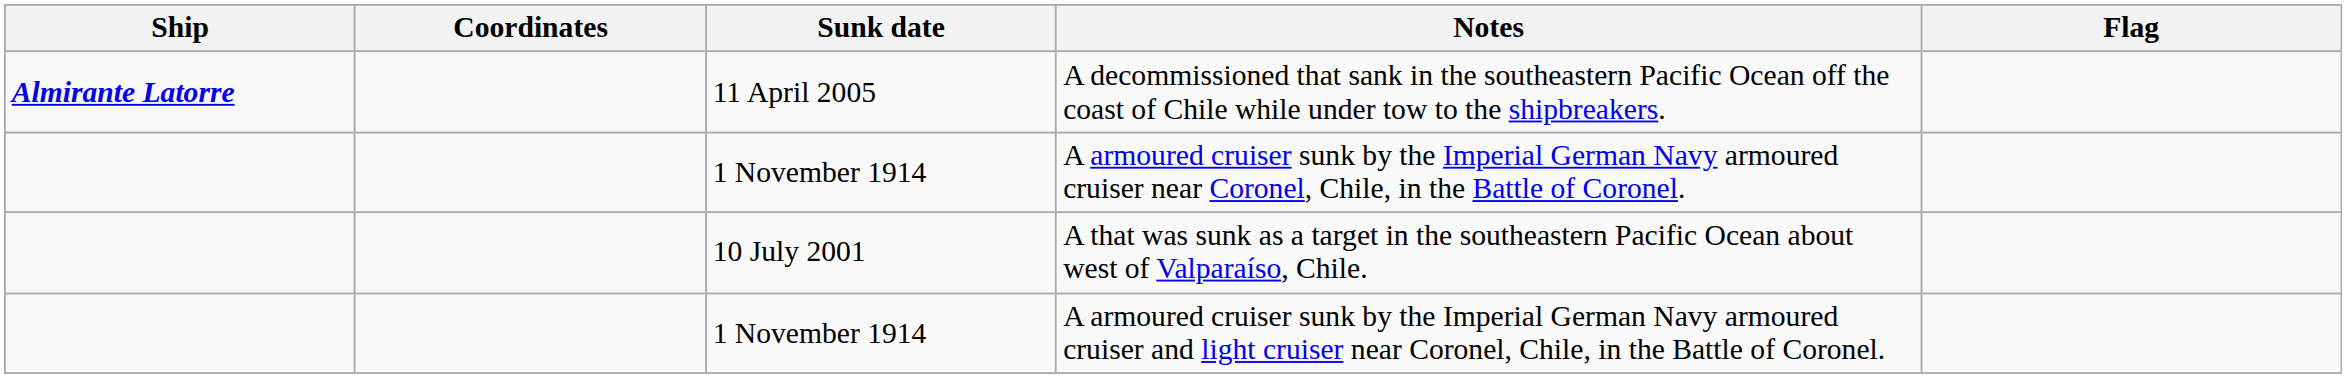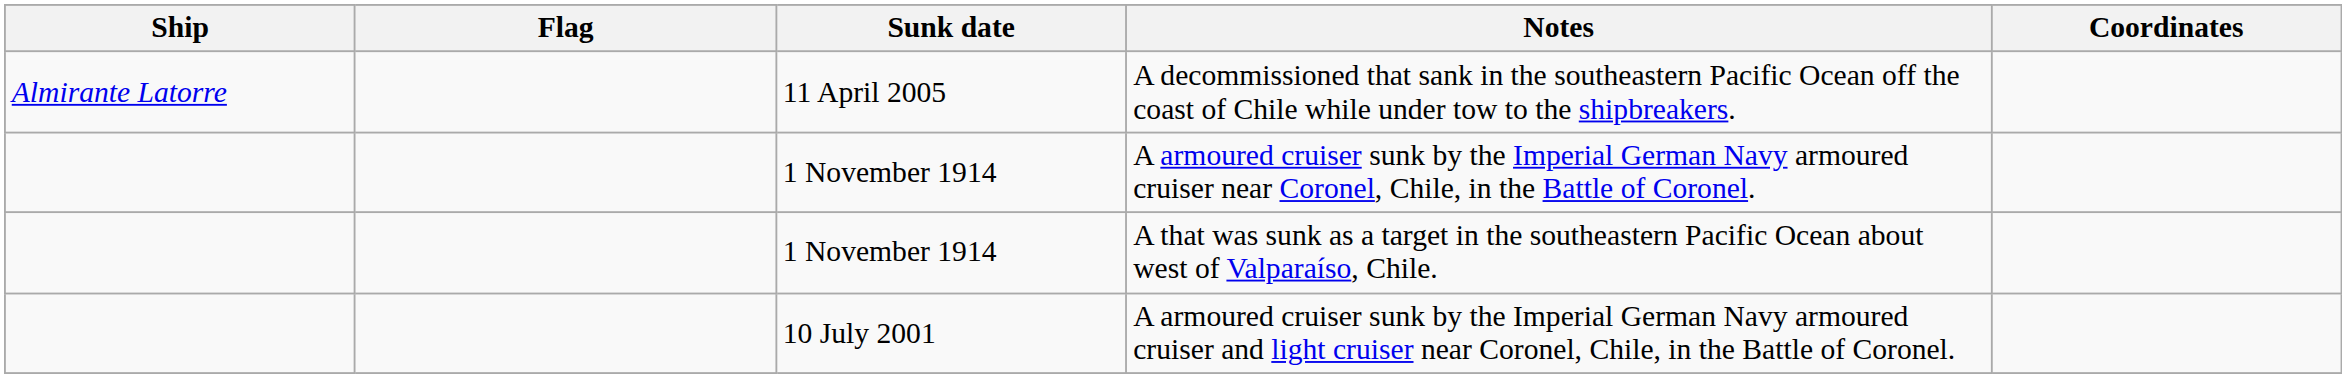columns swapped: (2131, 27) <-> (531, 27)
(123, 91) bold -> (119, 91) normal
(789, 252) 10 July 2001 -> (890, 252) 1 November 1914
(820, 332) 1 November 1914 -> (859, 332) 10 July 2001
